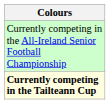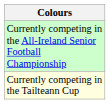(53, 85) bold -> (54, 85) normal
